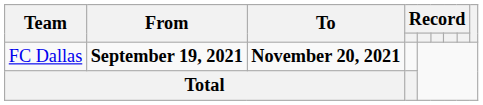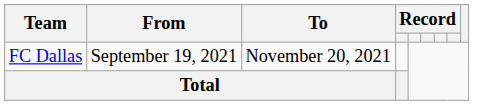(167, 56) bold -> (164, 56) normal
(326, 56) bold -> (318, 56) normal
